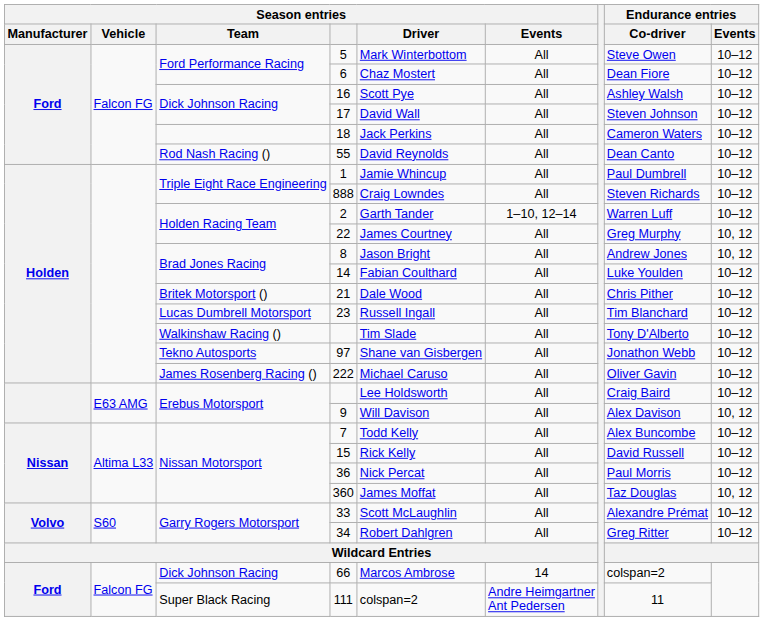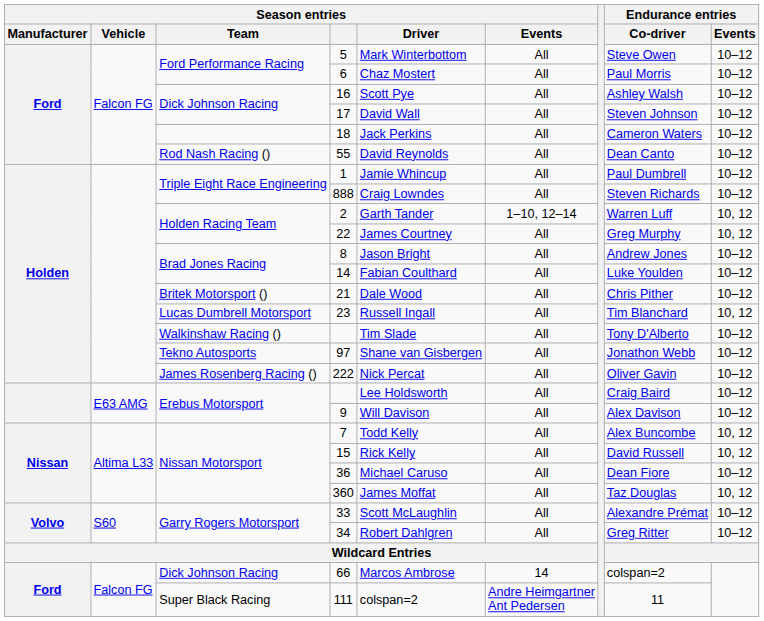(638, 74) Dean Fiore -> (639, 74) Paul Morris
(735, 213) 10–12 -> (735, 213) 10, 12
(735, 253) 10, 12 -> (735, 253) 10–12
(735, 313) 10–12 -> (735, 313) 10, 12
(404, 373) Michael Caruso -> (392, 373) Nick Percat
(735, 413) 10, 12 -> (735, 413) 10–12
(735, 433) 10–12 -> (735, 433) 10, 12
(735, 453) 10–12 -> (735, 453) 10, 12
(392, 473) Nick Percat -> (404, 473) Michael Caruso
(639, 473) Paul Morris -> (638, 473) Dean Fiore
